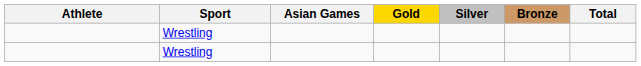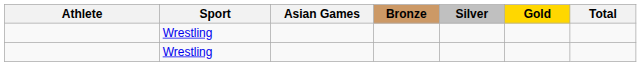columns swapped: (406, 14) <-> (537, 14)
